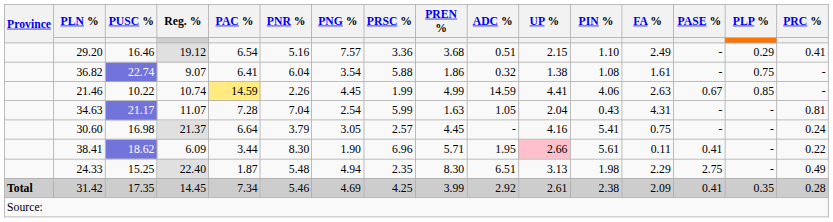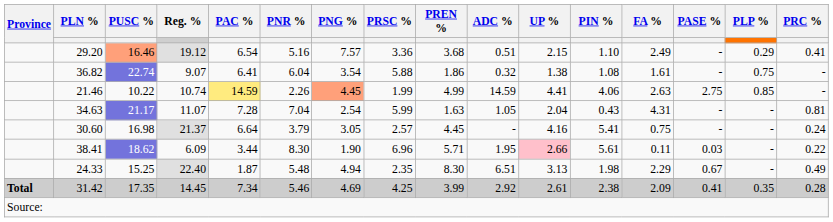(141, 52) no background -> (141, 52) lightsalmon background
(351, 91) no background -> (351, 91) lightsalmon background
(712, 91) 0.67 -> (712, 91) 2.75
(712, 149) 0.41 -> (712, 149) 0.03
(712, 168) 2.75 -> (712, 168) 0.67
